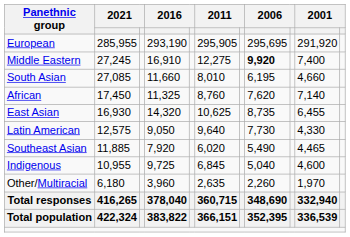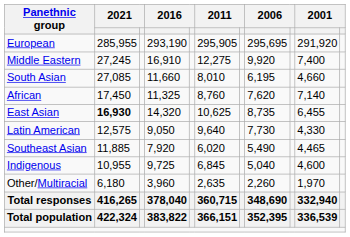(261, 60) bold -> (261, 60) normal
(114, 113) normal -> (114, 113) bold
